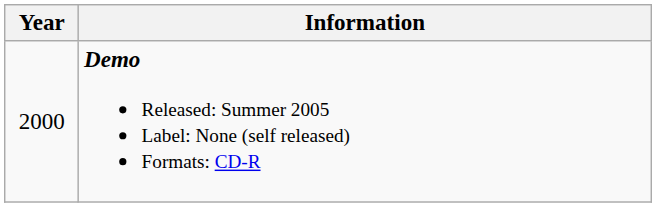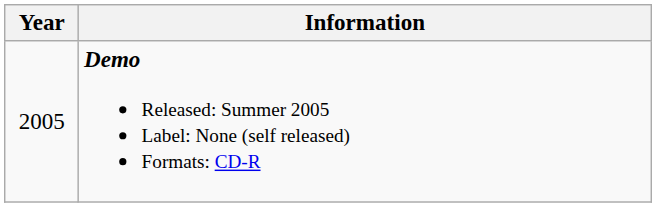(42, 121) 2000 -> (42, 121) 2005
